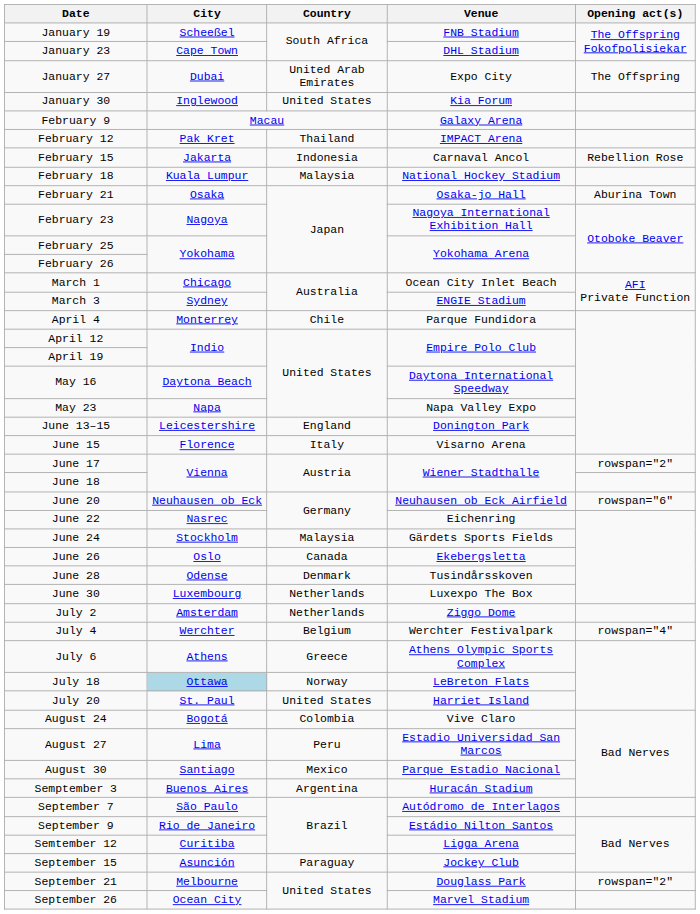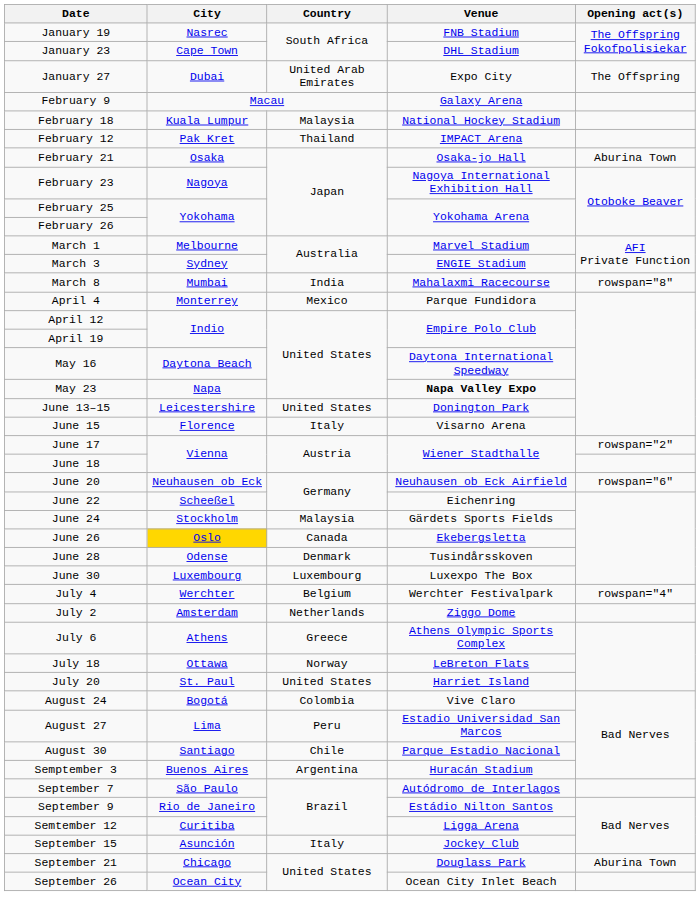(207, 32) Scheeßel -> (207, 32) Nasrec
- row: (76, 102)
rows swapped: (76, 139) <-> (76, 176)
- row: (76, 157)
(207, 283) Chicago -> (207, 245) Melbourne
(481, 283) Ocean City Inlet Beach -> (481, 245) Marvel Stadium
+ row: (76, 283)
(327, 320) Chile -> (327, 301) Mexico
(481, 408) normal -> (481, 389) bold
(327, 426) England -> (327, 408) United States
(207, 519) Nasrec -> (207, 501) Scheeßel
(207, 557) no background -> (207, 538) gold background
(327, 594) Netherlands -> (327, 575) Luxembourg
rows swapped: (76, 613) <-> (76, 631)
(207, 682) lightblue background -> (207, 663) no background
(327, 770) Mexico -> (327, 751) Chile
(327, 863) Paraguay -> (327, 844) Italy
(207, 881) Melbourne -> (207, 863) Chicago
(635, 881) rowspan="2" -> (635, 863) Aburina Town
(481, 900) Marvel Stadium -> (481, 881) Ocean City Inlet Beach
